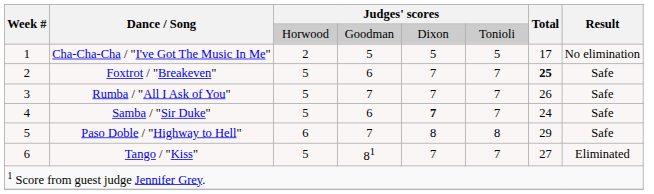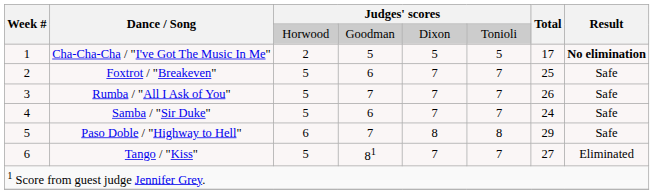(602, 53) normal -> (607, 53) bold
(545, 73) bold -> (548, 73) normal
(433, 113) bold -> (435, 113) normal
